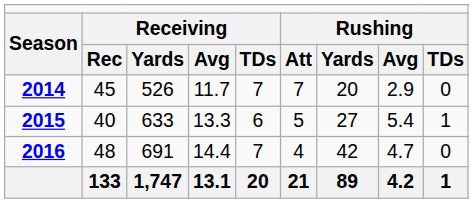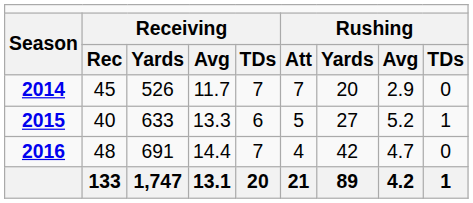(401, 120) 5.4 -> (401, 120) 5.2
